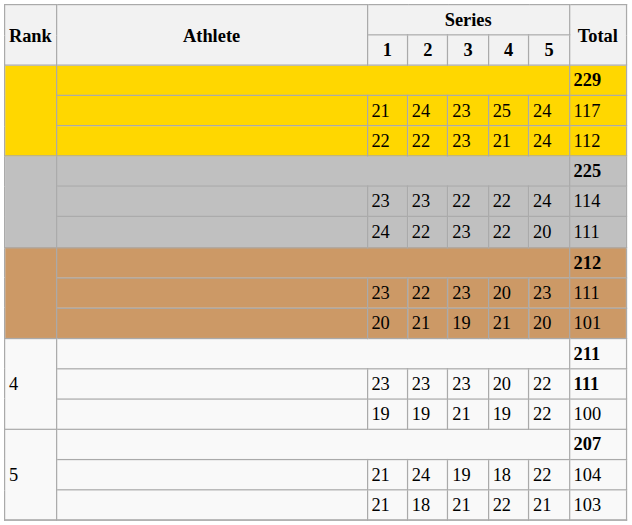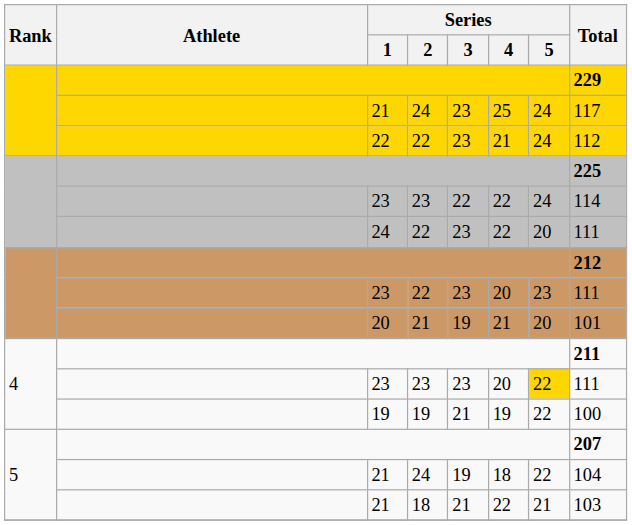(542, 383) no background -> (542, 383) gold background
(586, 383) bold -> (587, 383) normal
